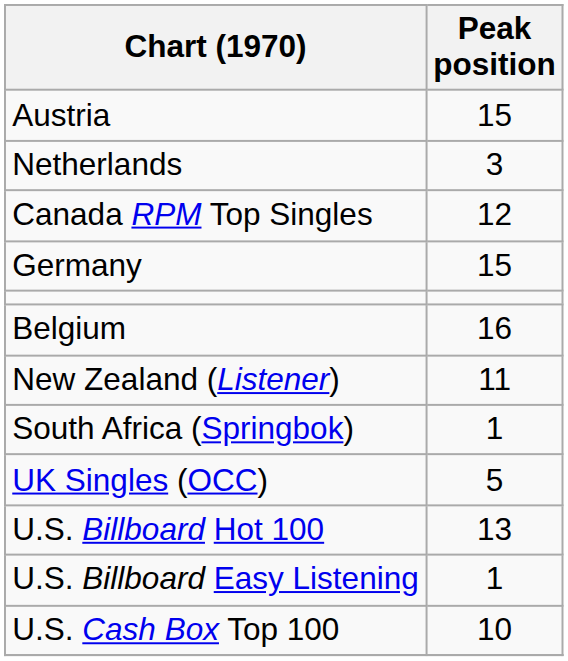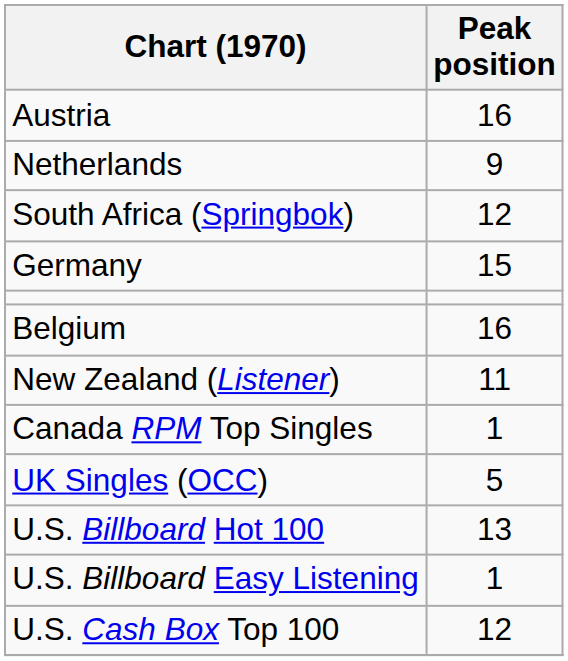(495, 114) 15 -> (495, 114) 16
(495, 164) 3 -> (495, 164) 9
(192, 214) Canada RPM Top Singles -> (183, 214) South Africa (Springbok)
(183, 429) South Africa (Springbok) -> (192, 429) Canada RPM Top Singles
(495, 629) 10 -> (495, 629) 12
